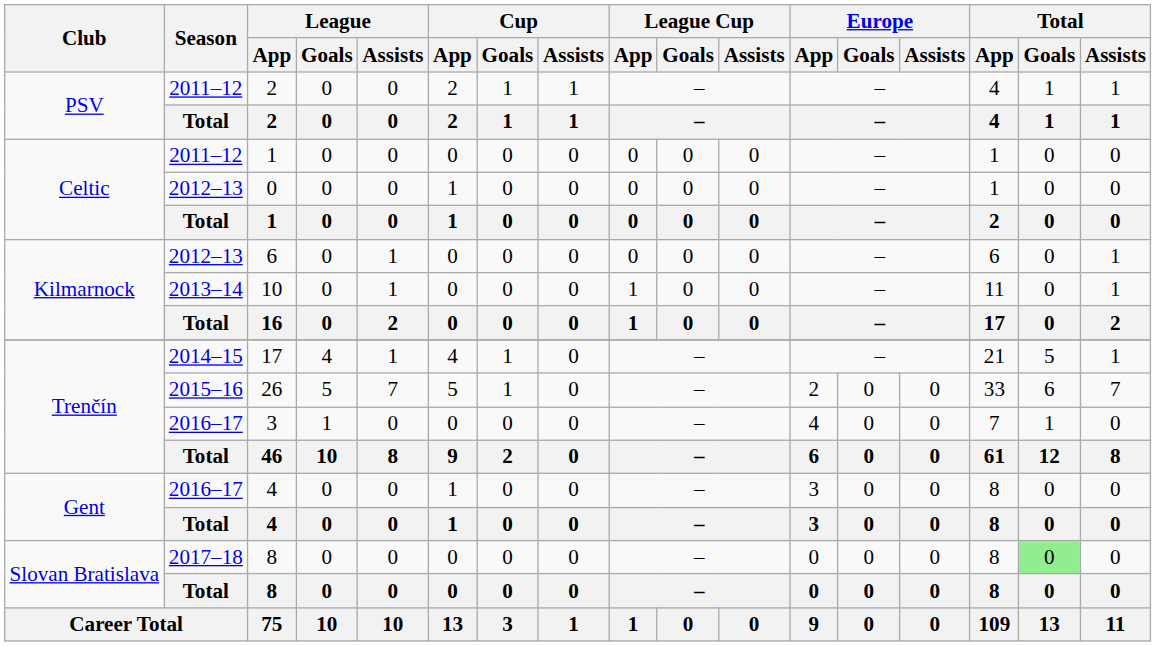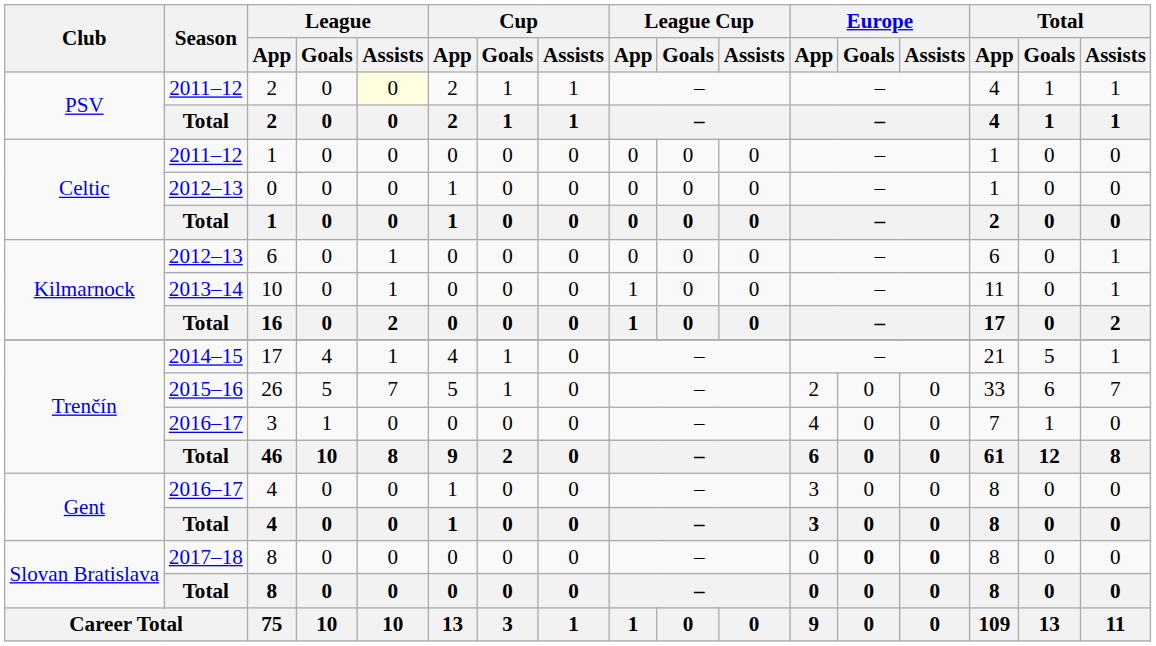(393, 88) no background -> (393, 88) lightyellow background
(869, 557) normal -> (869, 557) bold
(935, 557) normal -> (935, 557) bold
(1049, 557) lightgreen background -> (1049, 557) no background
